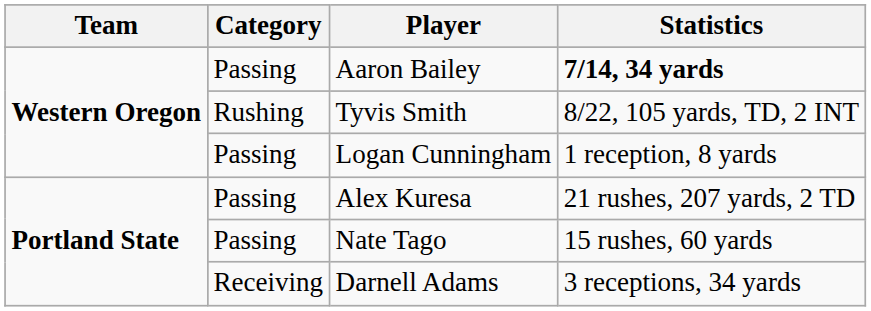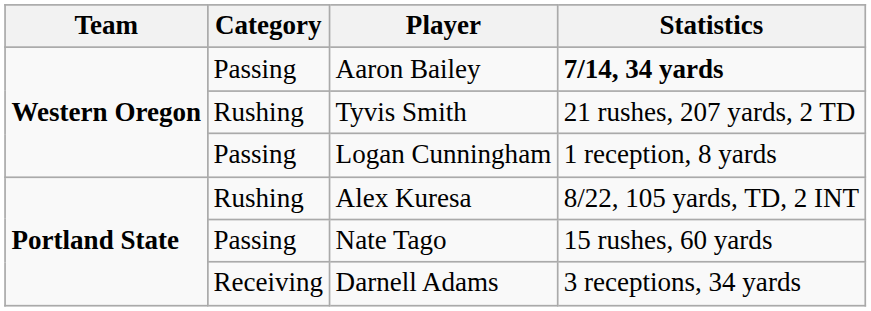(711, 111) 8/22, 105 yards, TD, 2 INT -> (709, 111) 21 rushes, 207 yards, 2 TD
(255, 197) Passing -> (259, 197) Rushing
(709, 197) 21 rushes, 207 yards, 2 TD -> (711, 197) 8/22, 105 yards, TD, 2 INT
